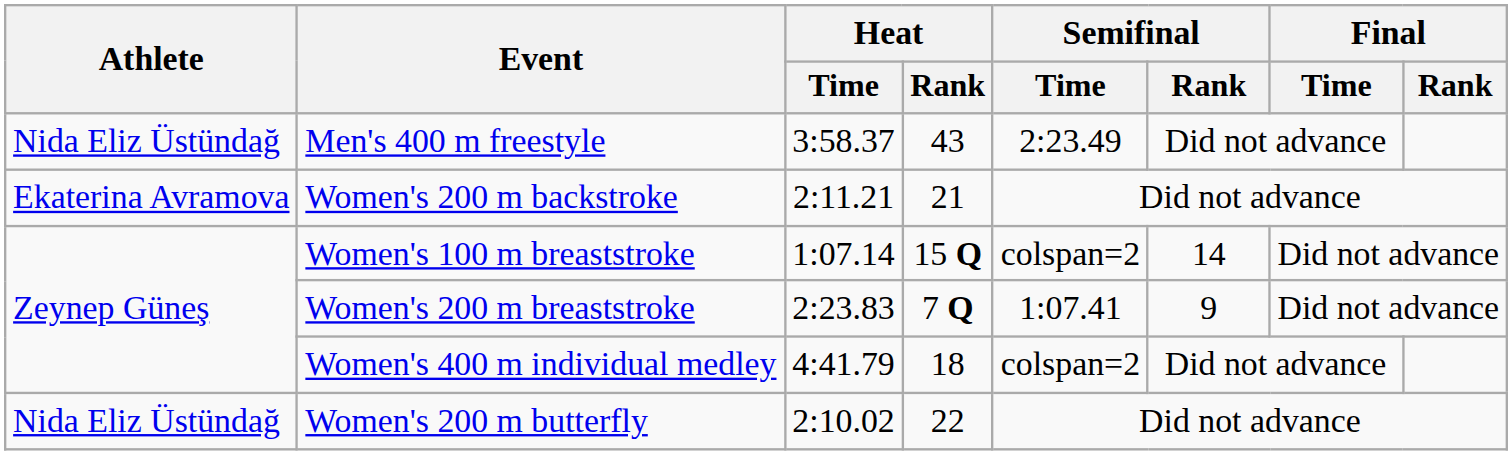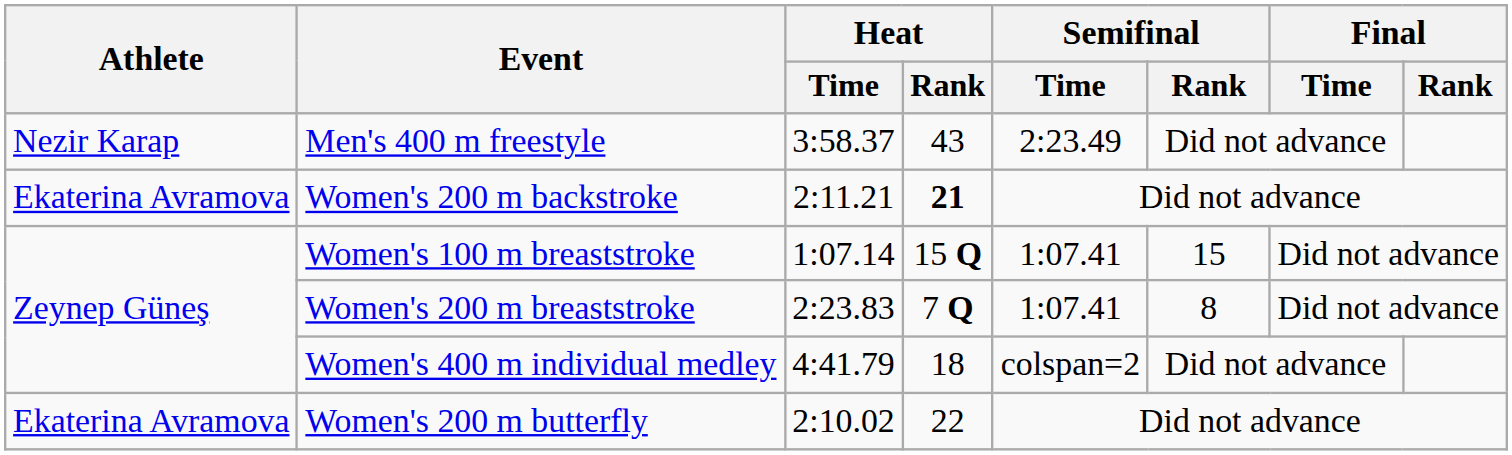(146, 141) Nida Eliz Üstündağ -> (96, 141) Nezir Karap
(948, 197) normal -> (948, 197) bold
(1070, 253) colspan=2 -> (1070, 253) 1:07.41
(1209, 253) 14 -> (1209, 253) 15
(1209, 308) 9 -> (1209, 308) 8
(146, 420) Nida Eliz Üstündağ -> (151, 420) Ekaterina Avramova
